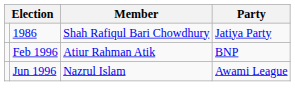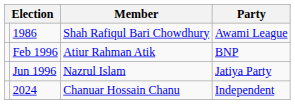(243, 33) Jatiya Party -> (251, 33) Awami League
(251, 71) Awami League -> (243, 71) Jatiya Party
+ row: (25, 90)
